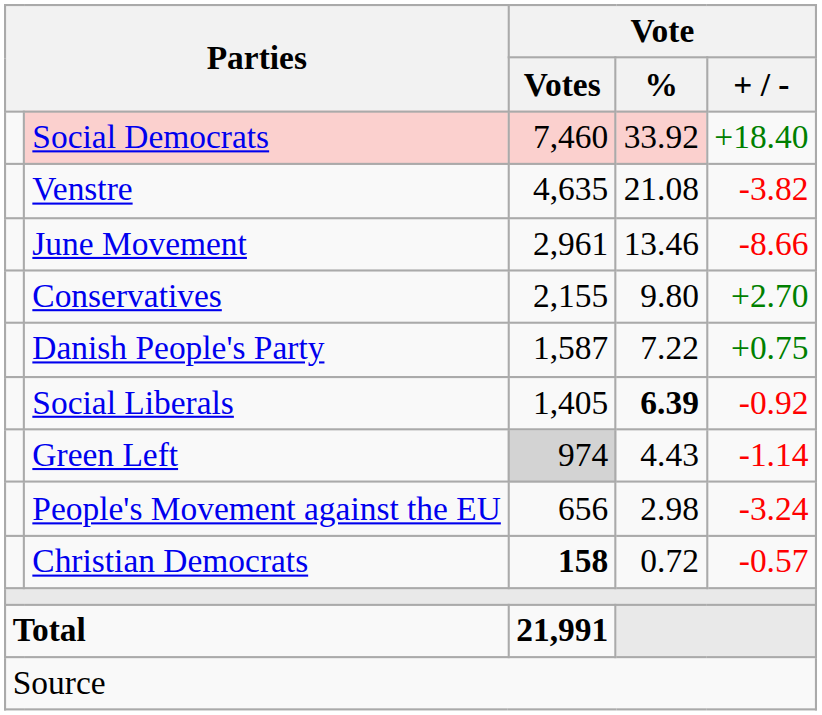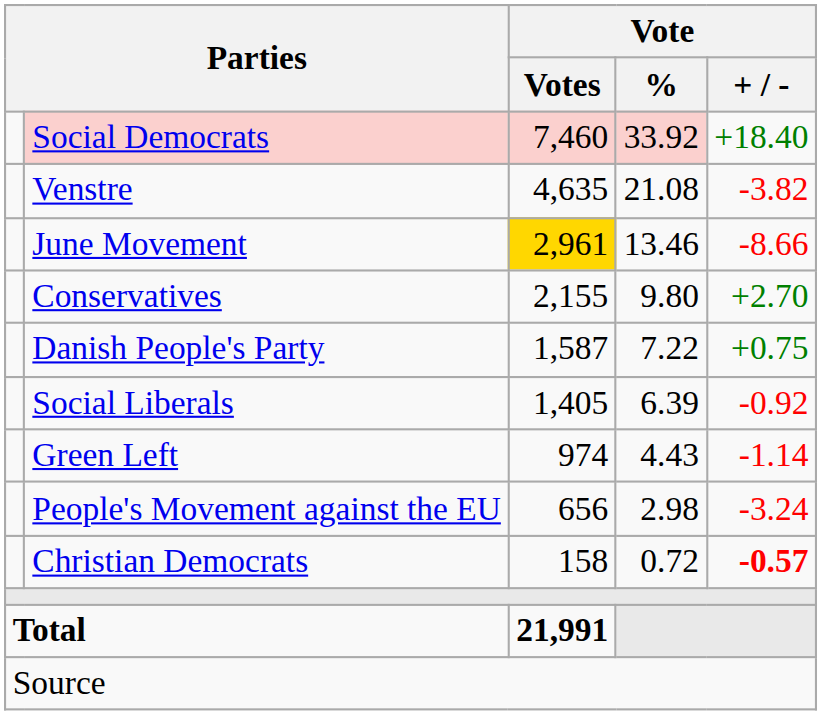(571, 243) no background -> (571, 243) gold background
(670, 402) bold -> (670, 402) normal
(583, 455) lightgrey background -> (583, 455) no background
(583, 561) bold -> (583, 561) normal
(774, 561) normal -> (774, 561) bold
